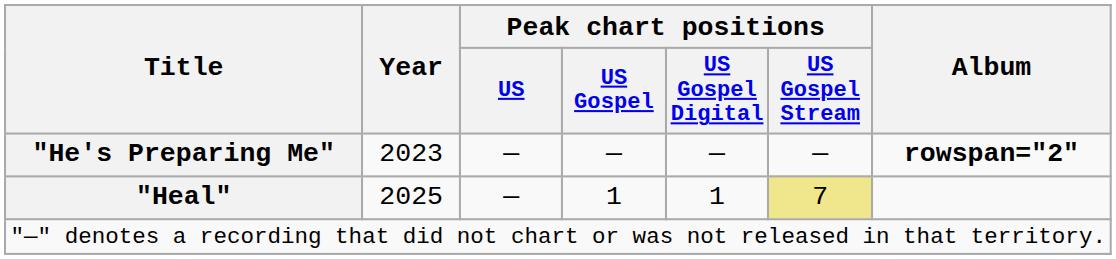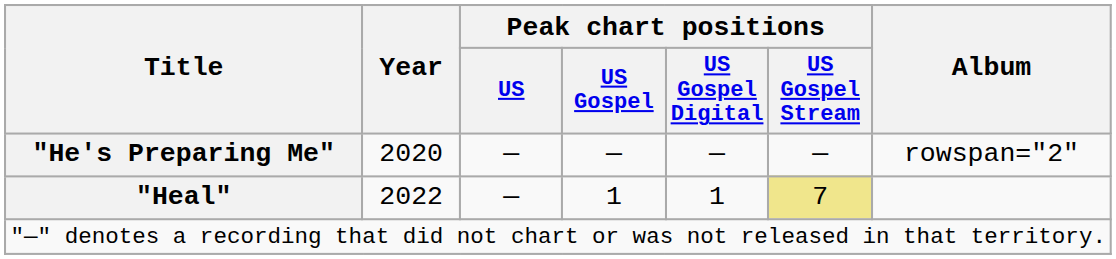(411, 154) 2023 -> (411, 154) 2020
(991, 154) bold -> (991, 154) normal
(411, 197) 2025 -> (411, 197) 2022
